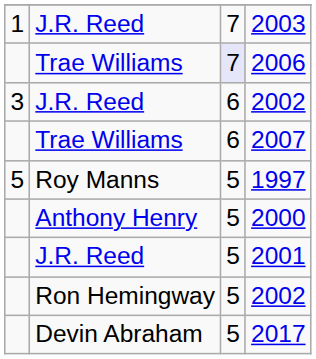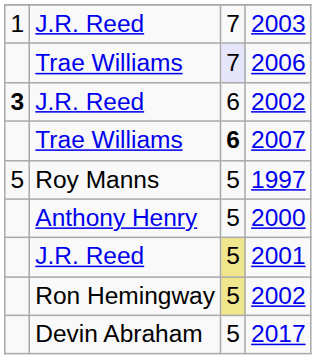(17, 101) normal -> (17, 101) bold
(233, 140) normal -> (233, 140) bold
(233, 256) no background -> (233, 256) khaki background
(233, 295) no background -> (233, 295) khaki background
